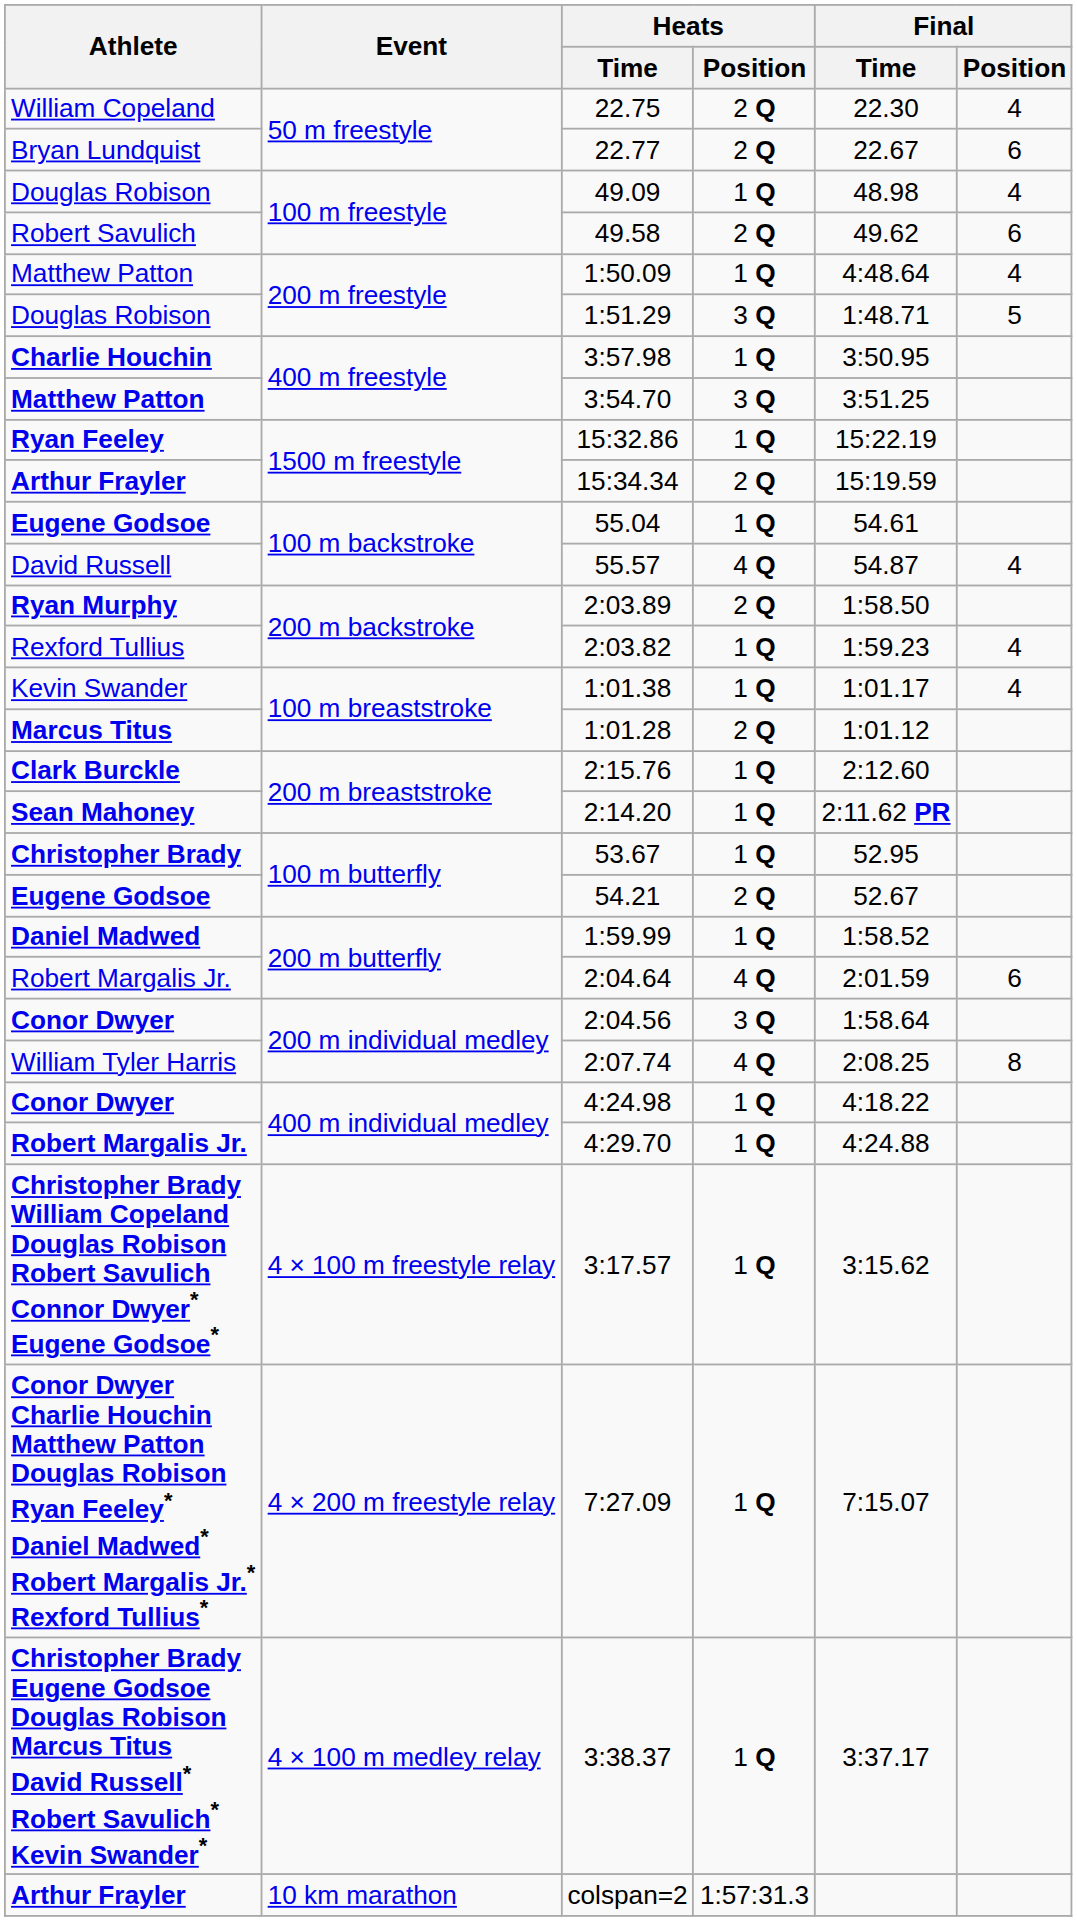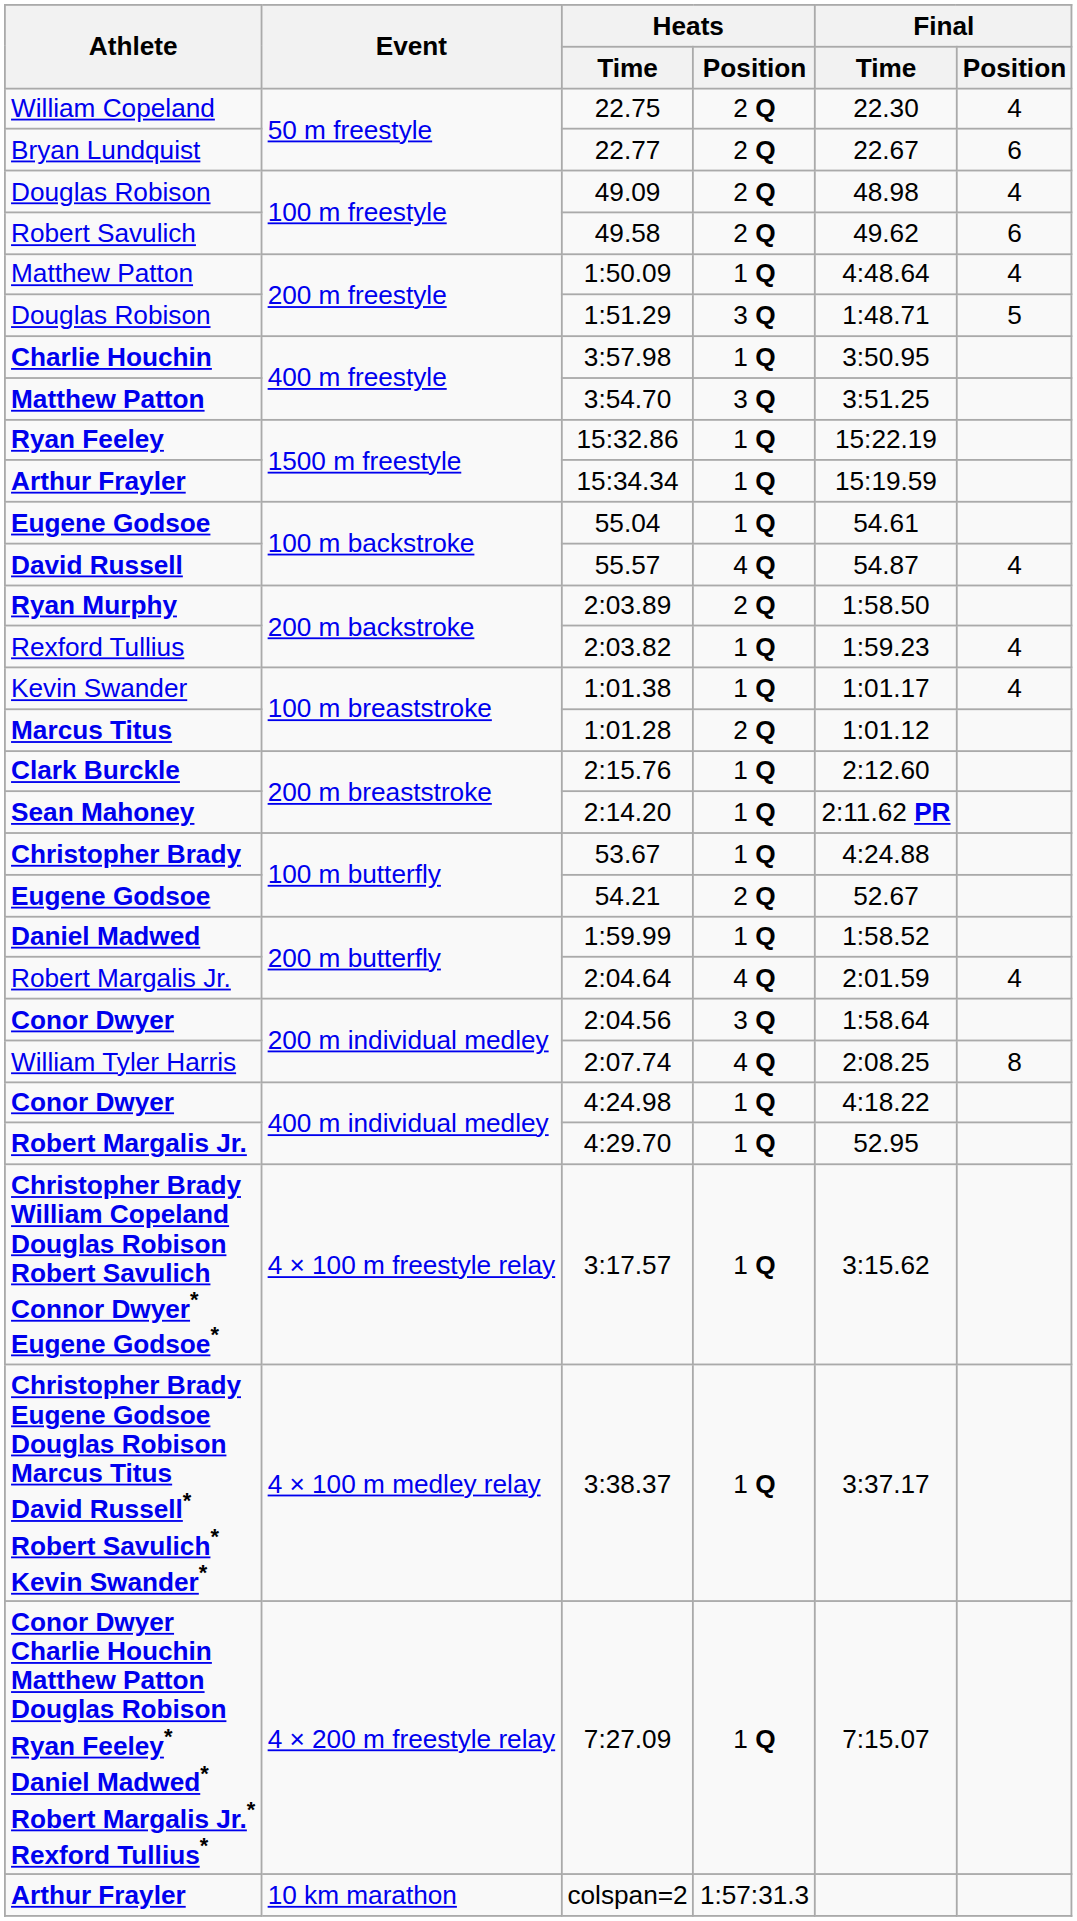(754, 192) 1 Q -> (754, 192) 2 Q
(754, 481) 2 Q -> (754, 481) 1 Q
(91, 564) normal -> (97, 564) bold
(886, 854) 52.95 -> (886, 854) 4:24.88
(1014, 978) 6 -> (1014, 978) 4
(886, 1144) 4:24.88 -> (886, 1144) 52.95
rows swapped: (628, 1502) <-> (628, 1757)
